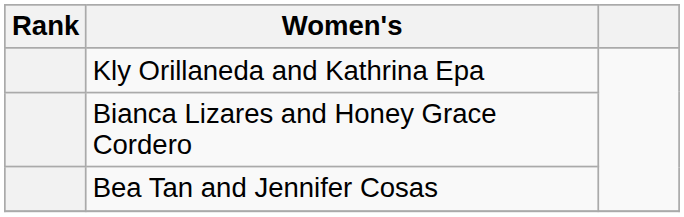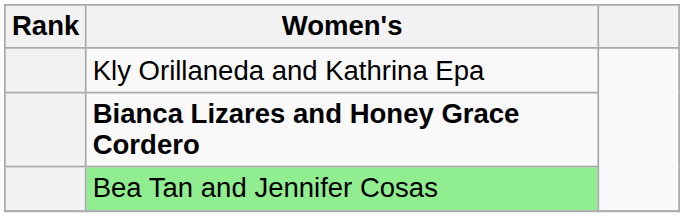(295, 129) normal -> (306, 129) bold
(265, 188) no background -> (265, 188) lightgreen background
